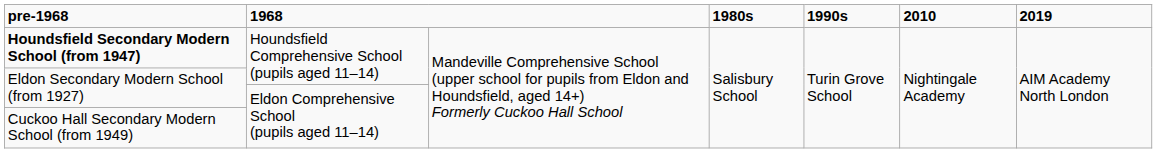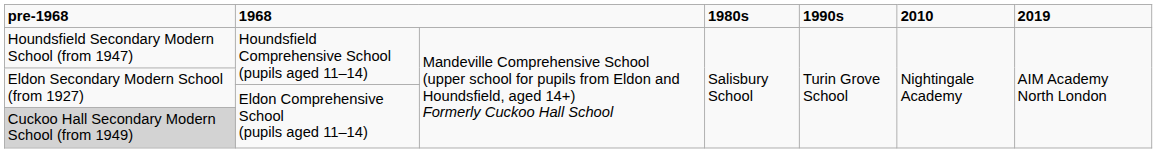(119, 47) bold -> (111, 47) normal
(112, 127) no background -> (112, 127) lightgrey background
